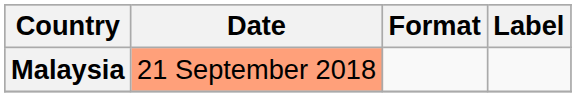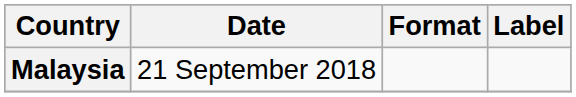(257, 69) lightsalmon background -> (257, 69) no background
